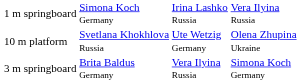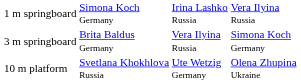rows swapped: (40, 68) <-> (36, 41)
